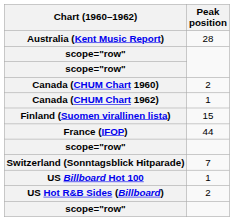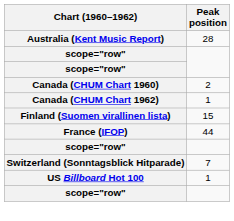- row: (95, 193)
